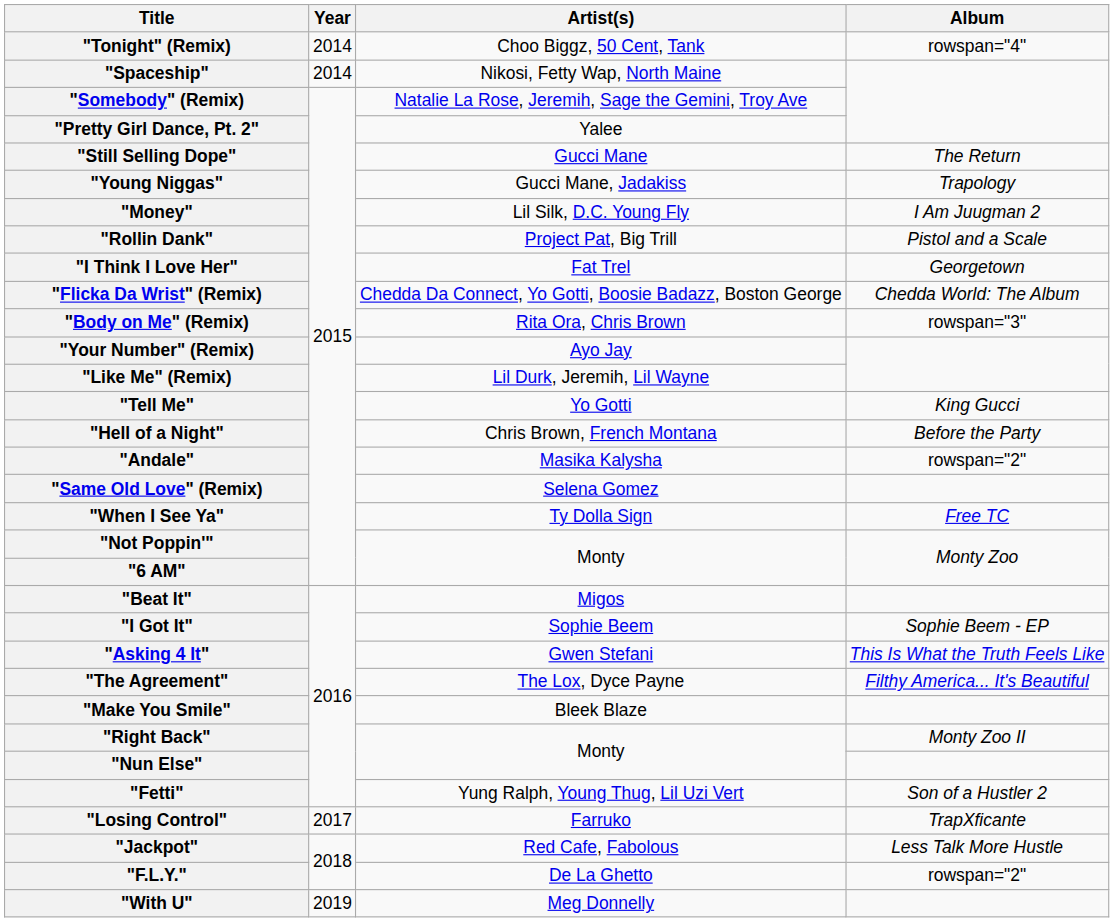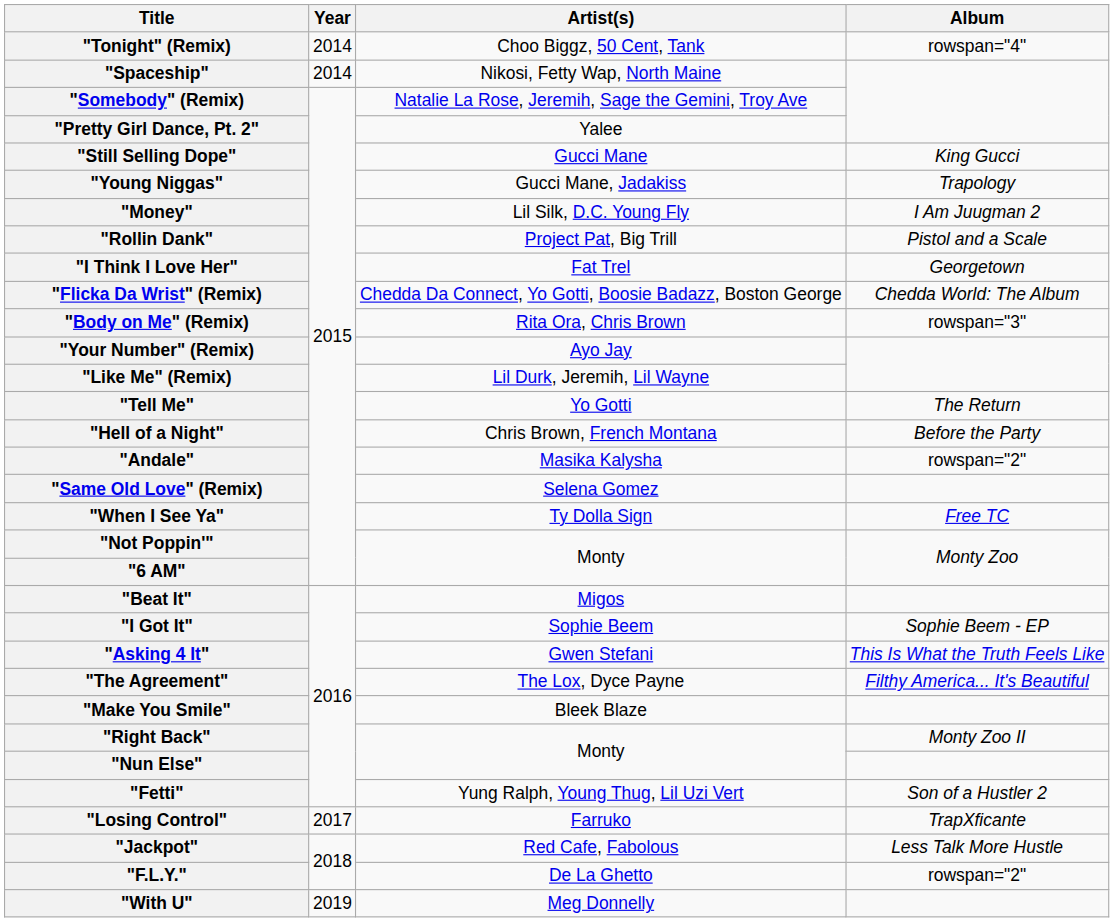(977, 156) The Return -> (977, 156) King Gucci
(977, 405) King Gucci -> (977, 405) The Return
